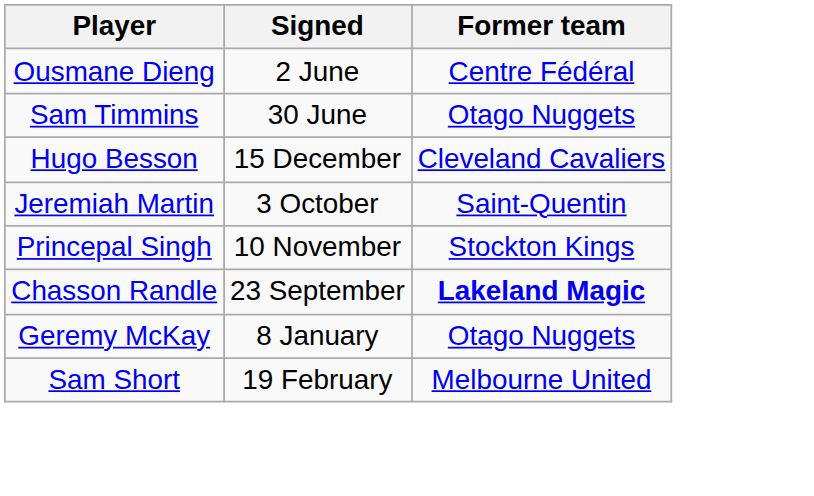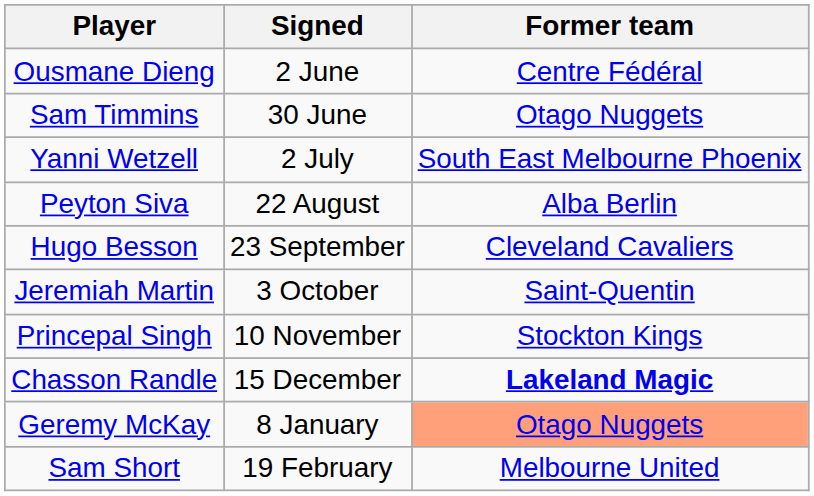+ row: (114, 159)
+ row: (114, 203)
(317, 159) 15 December -> (317, 247) 23 September
(317, 291) 23 September -> (317, 379) 15 December
(541, 335) no background -> (610, 423) lightsalmon background
